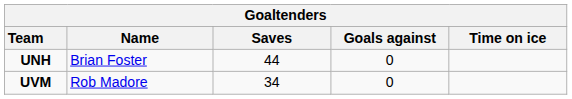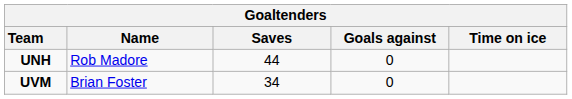(109, 60) Brian Foster -> (109, 60) Rob Madore
(109, 82) Rob Madore -> (109, 82) Brian Foster
